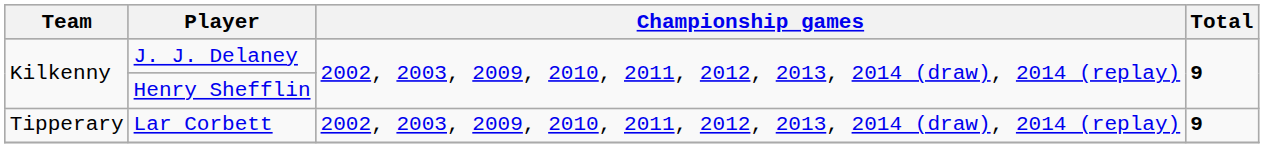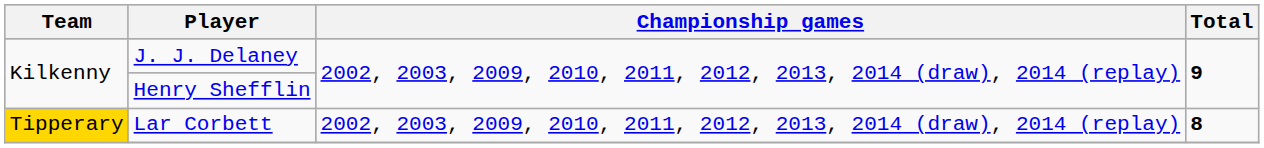(67, 125) no background -> (67, 125) gold background
(1197, 125) 9 -> (1197, 125) 8
